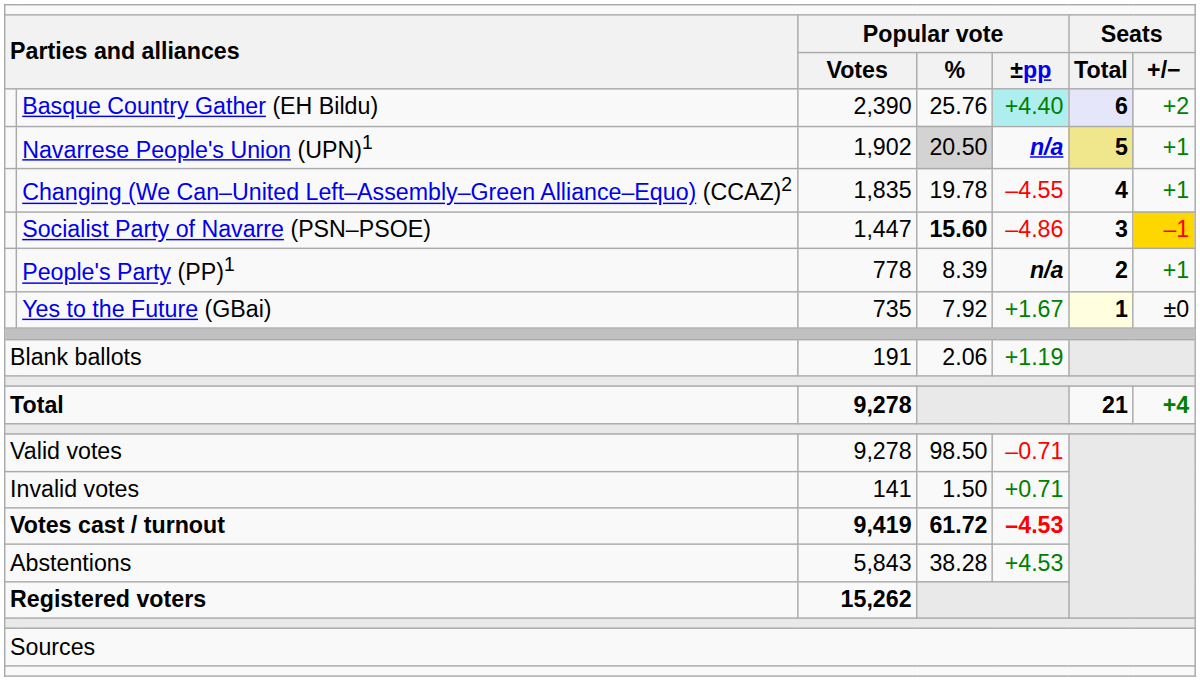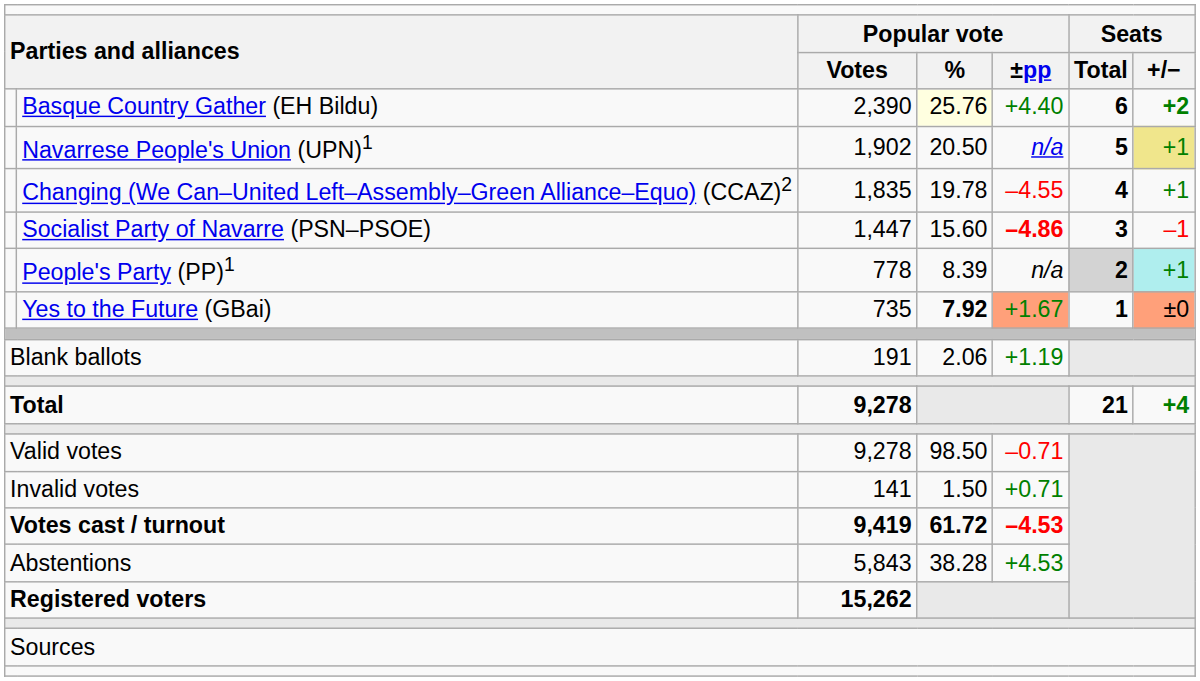(958, 107) no background -> (958, 107) lightyellow background
(1034, 107) paleturquoise background -> (1034, 107) no background
(1121, 107) lavender background -> (1121, 107) no background
(1176, 107) normal -> (1176, 107) bold
(958, 147) lightgrey background -> (958, 147) no background
(1047, 147) bold -> (1047, 147) normal
(1121, 147) khaki background -> (1121, 147) no background
(1176, 147) no background -> (1176, 147) khaki background
(958, 230) bold -> (958, 230) normal
(1034, 230) normal -> (1034, 230) bold
(1176, 230) gold background -> (1176, 230) no background
(1047, 270) bold -> (1047, 270) normal
(1121, 270) no background -> (1121, 270) lightgrey background
(1176, 270) no background -> (1176, 270) paleturquoise background
(965, 309) normal -> (965, 309) bold
(1034, 309) no background -> (1034, 309) lightsalmon background
(1121, 309) lightyellow background -> (1121, 309) no background
(1176, 309) no background -> (1176, 309) lightsalmon background
